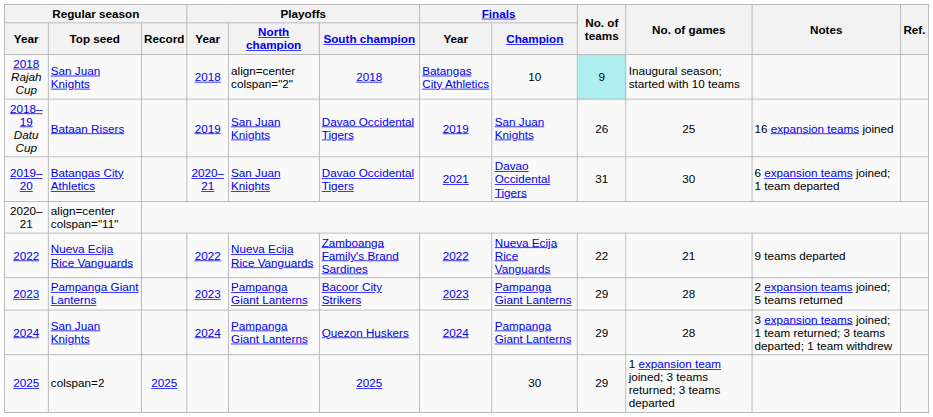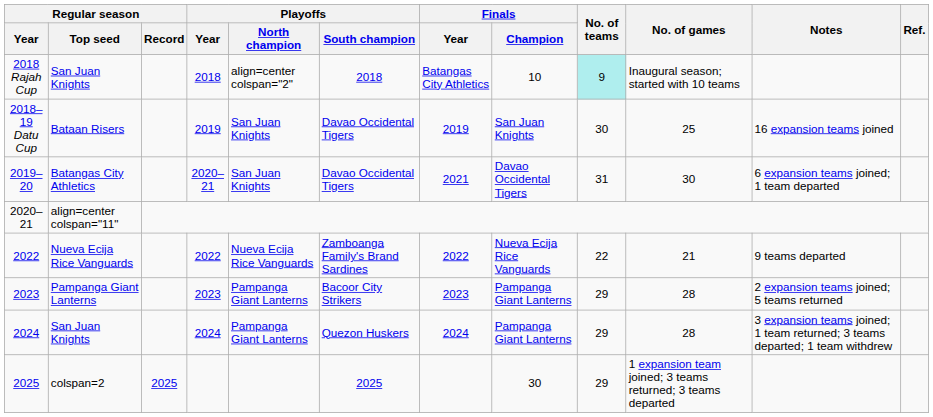(602, 128) 26 -> (602, 128) 30
